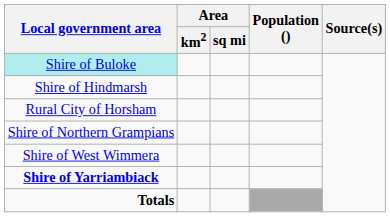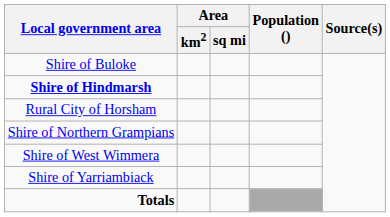(91, 64) paleturquoise background -> (91, 64) no background
(91, 87) normal -> (91, 87) bold
(91, 177) bold -> (91, 177) normal
